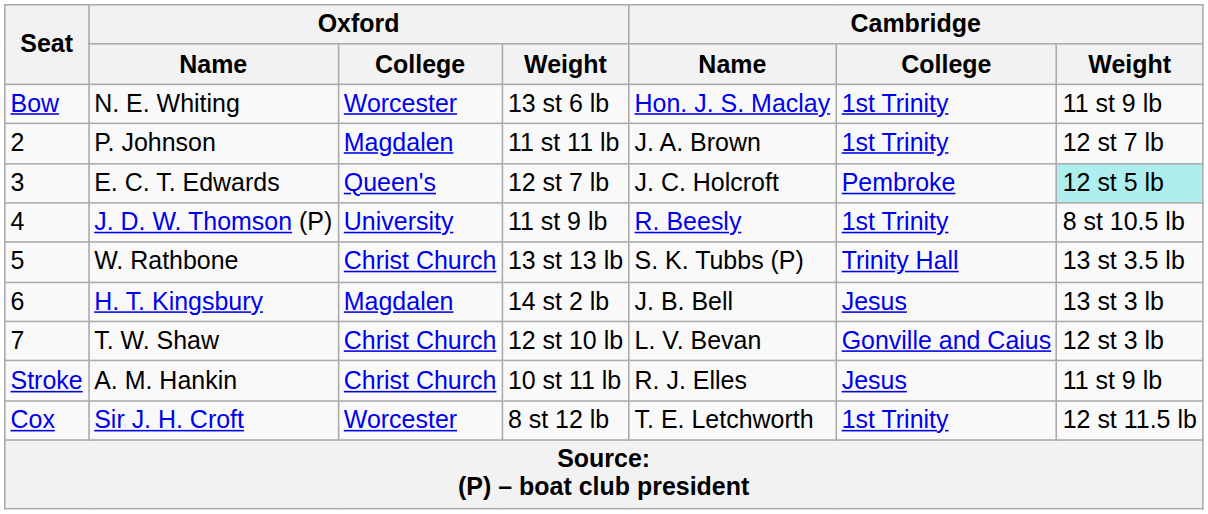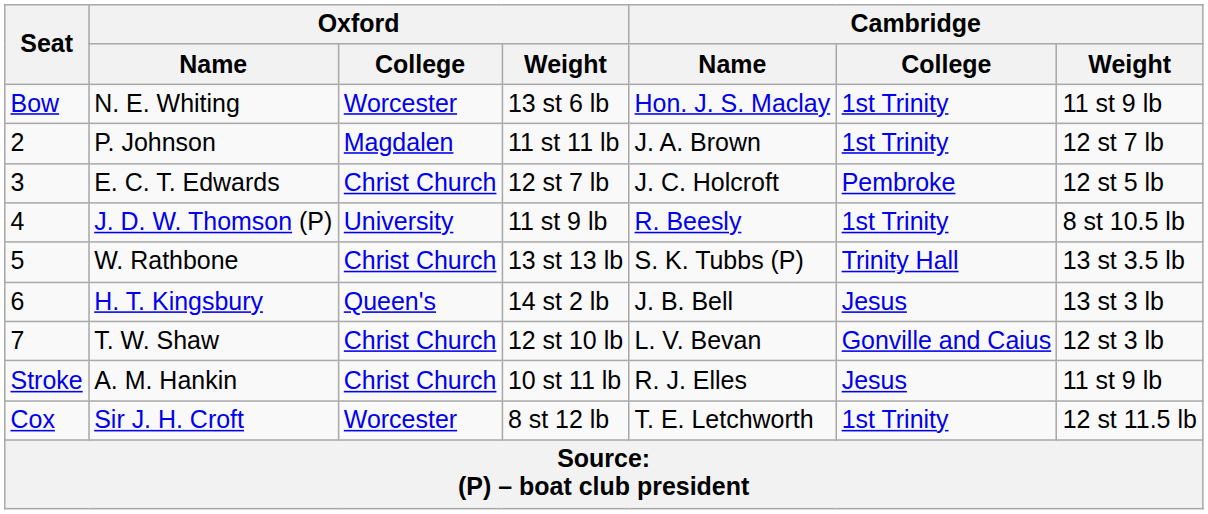(390, 182) Queen's -> (420, 182) Christ Church
(1113, 182) paleturquoise background -> (1113, 182) no background
(399, 301) Magdalen -> (390, 301) Queen's
